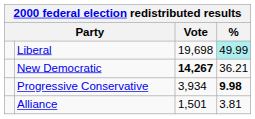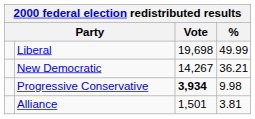(234, 50) paleturquoise background -> (234, 50) no background
(196, 68) bold -> (196, 68) normal
(192, 86) normal -> (192, 86) bold
(230, 86) bold -> (230, 86) normal
